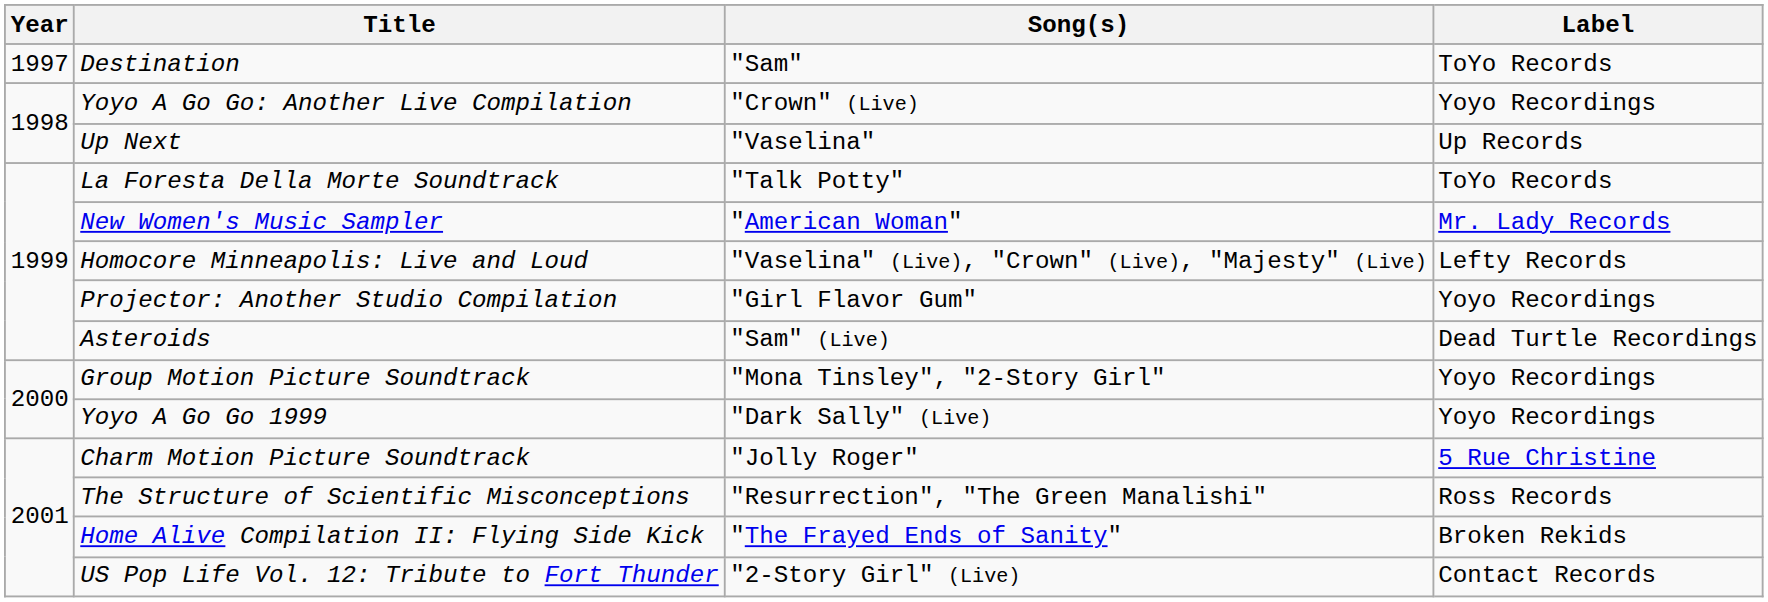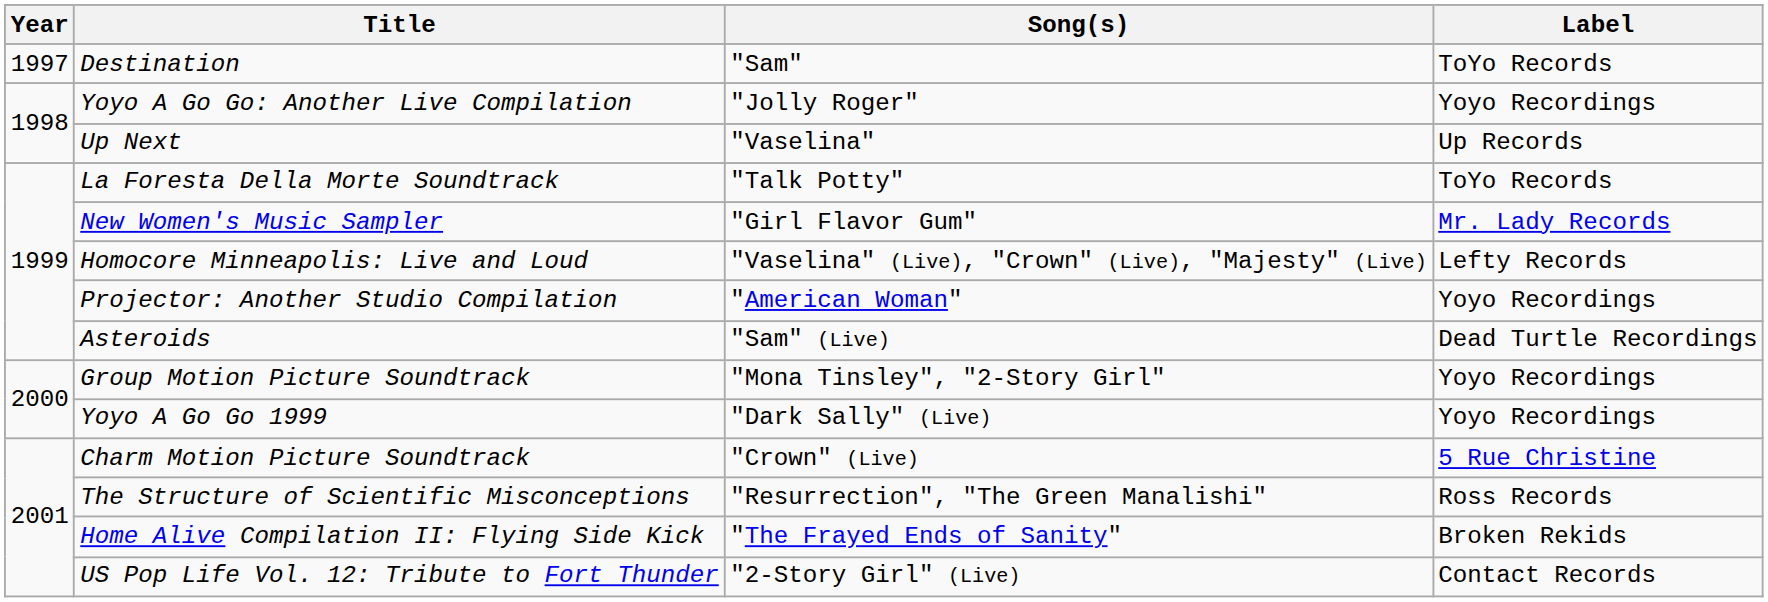(825, 103) "Crown" (Live) -> (825, 103) "Jolly Roger"
(846, 222) "American Woman" -> (854, 222) "Girl Flavor Gum"
(854, 300) "Girl Flavor Gum" -> (846, 300) "American Woman"
(825, 458) "Jolly Roger" -> (825, 458) "Crown" (Live)
